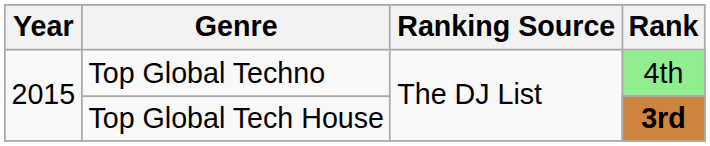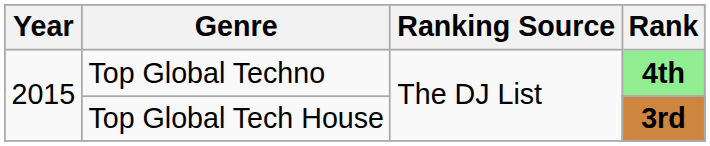(663, 72) normal -> (663, 72) bold
